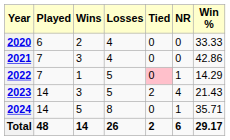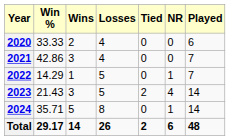columns swapped: (54, 19) <-> (209, 19)
(151, 76) pink background -> (144, 76) no background
